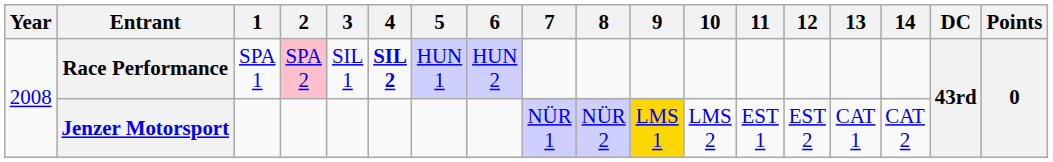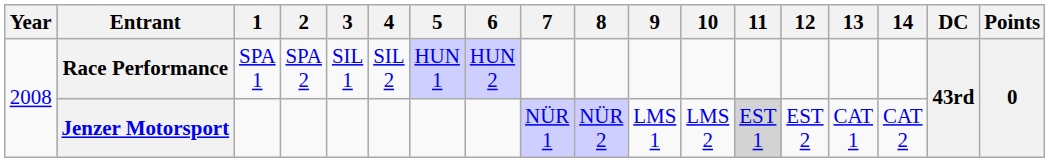(304, 68) pink background -> (304, 68) no background
(390, 68) bold -> (389, 68) normal
(657, 127) gold background -> (655, 127) no background
(760, 127) no background -> (758, 127) lightgrey background
